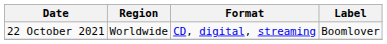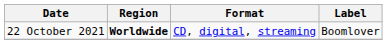(139, 31) normal -> (139, 31) bold
